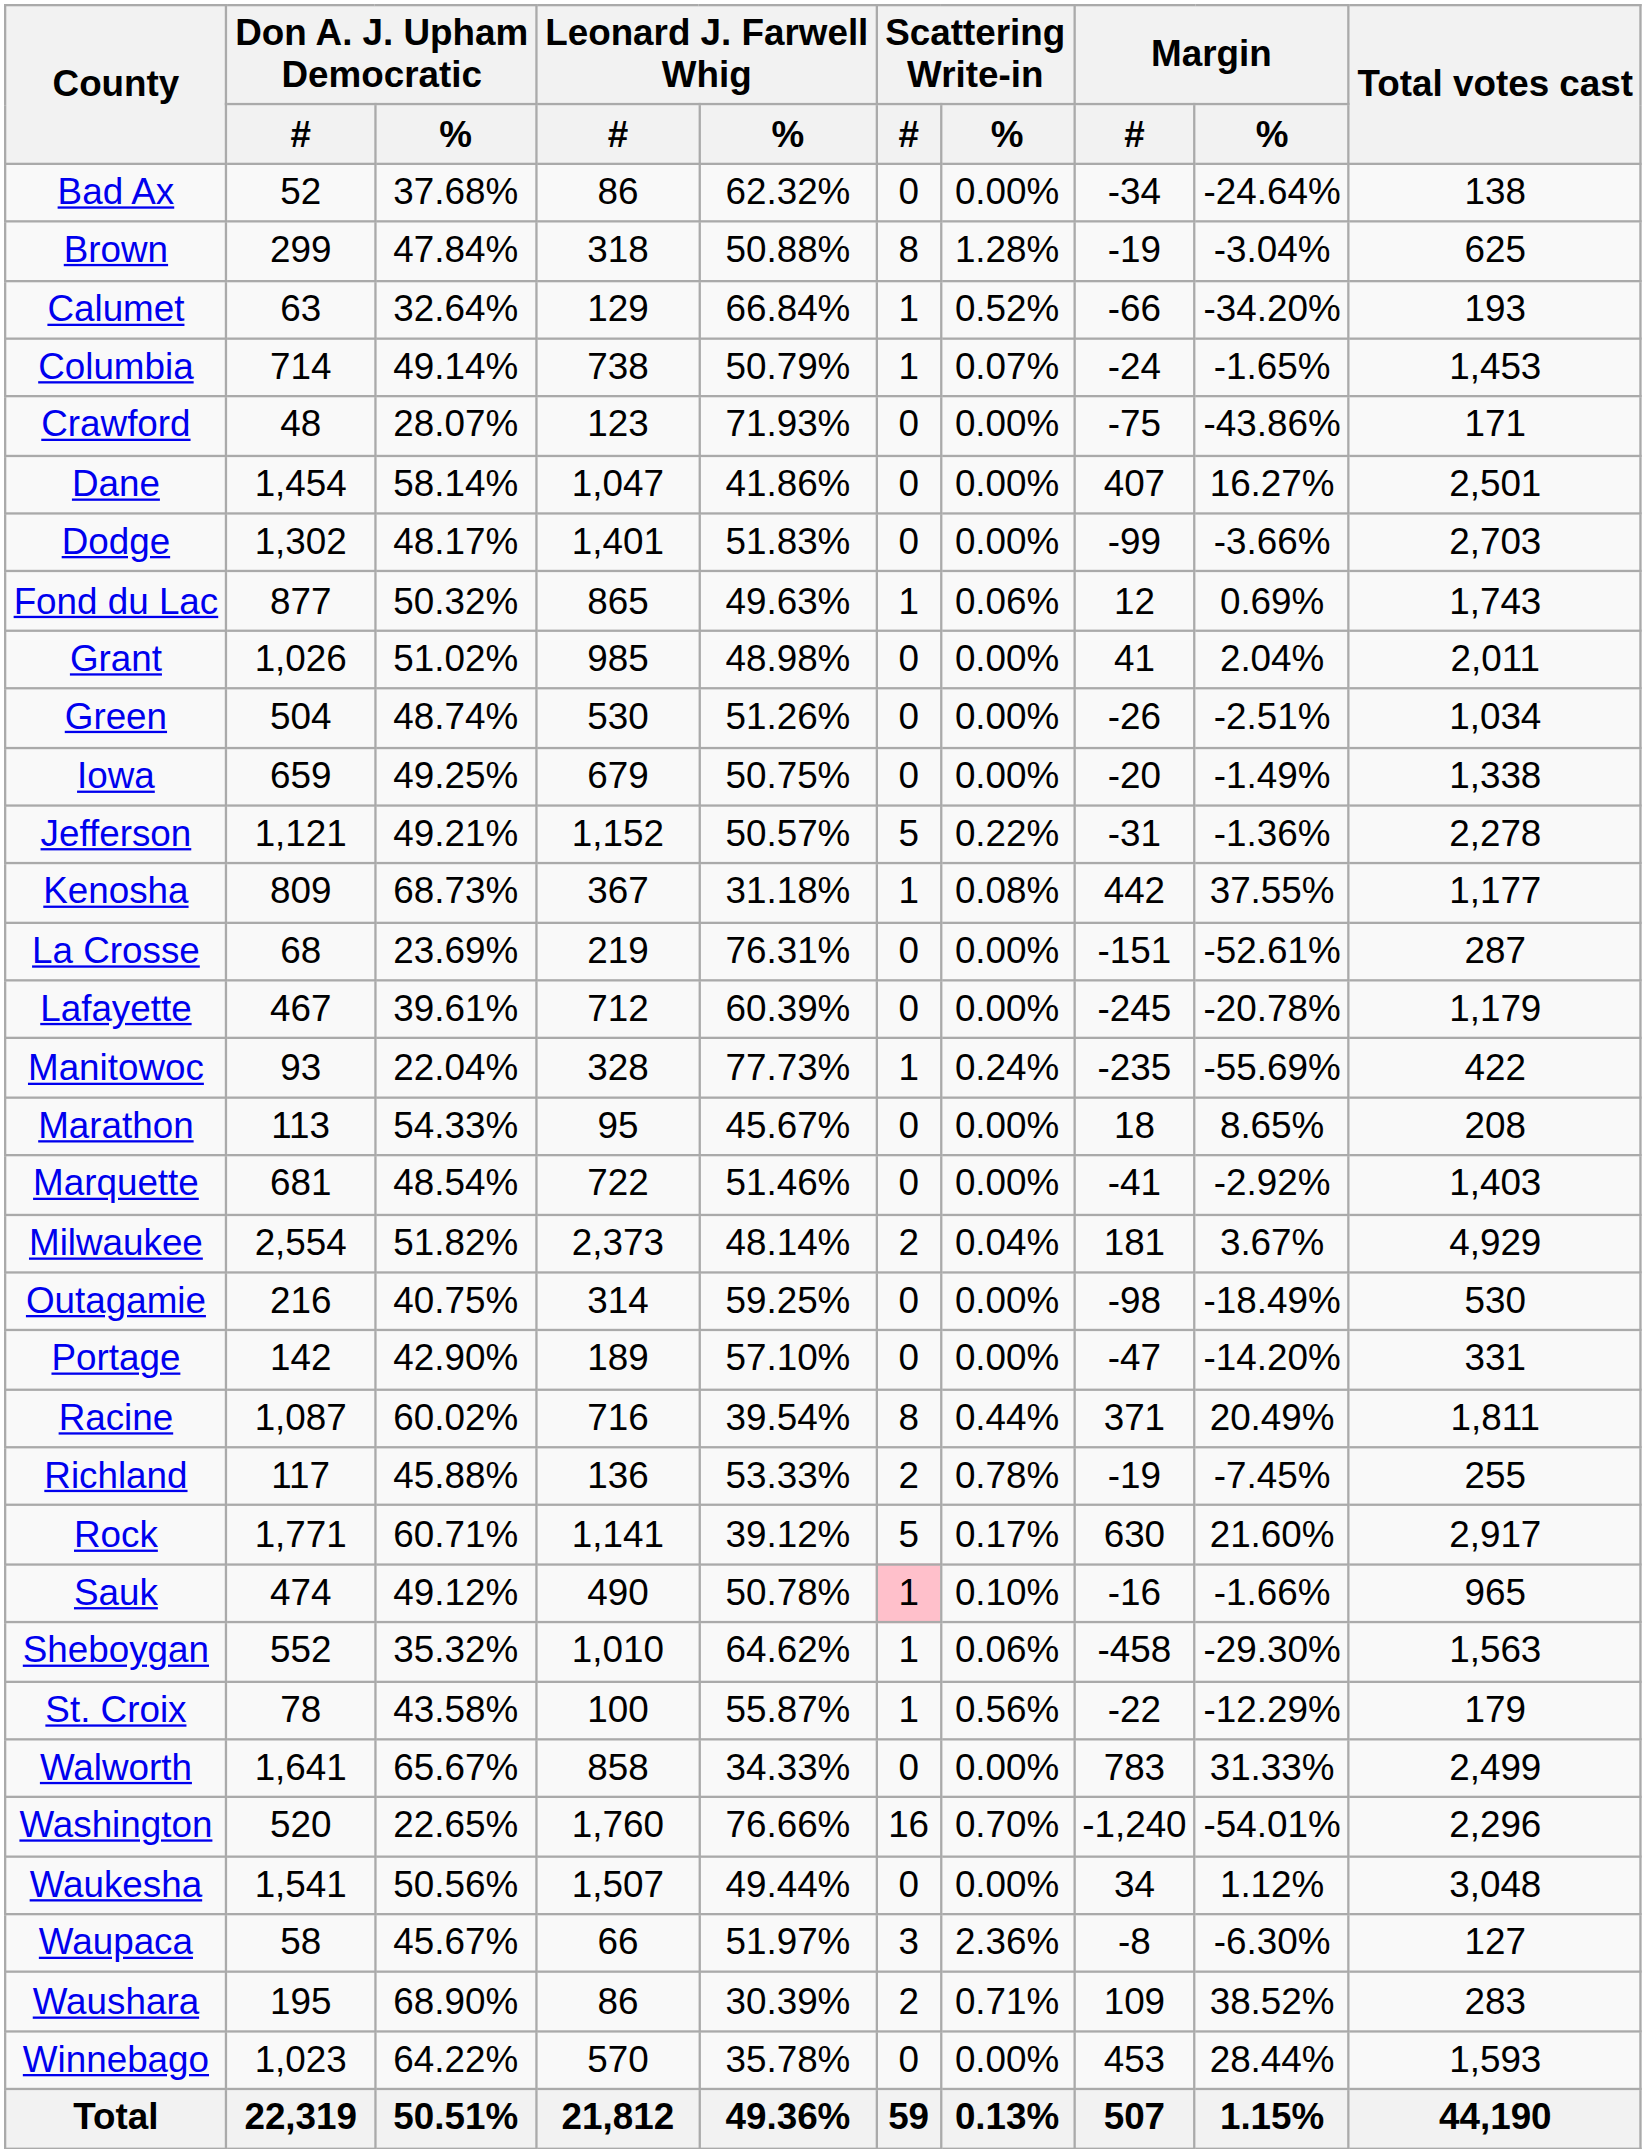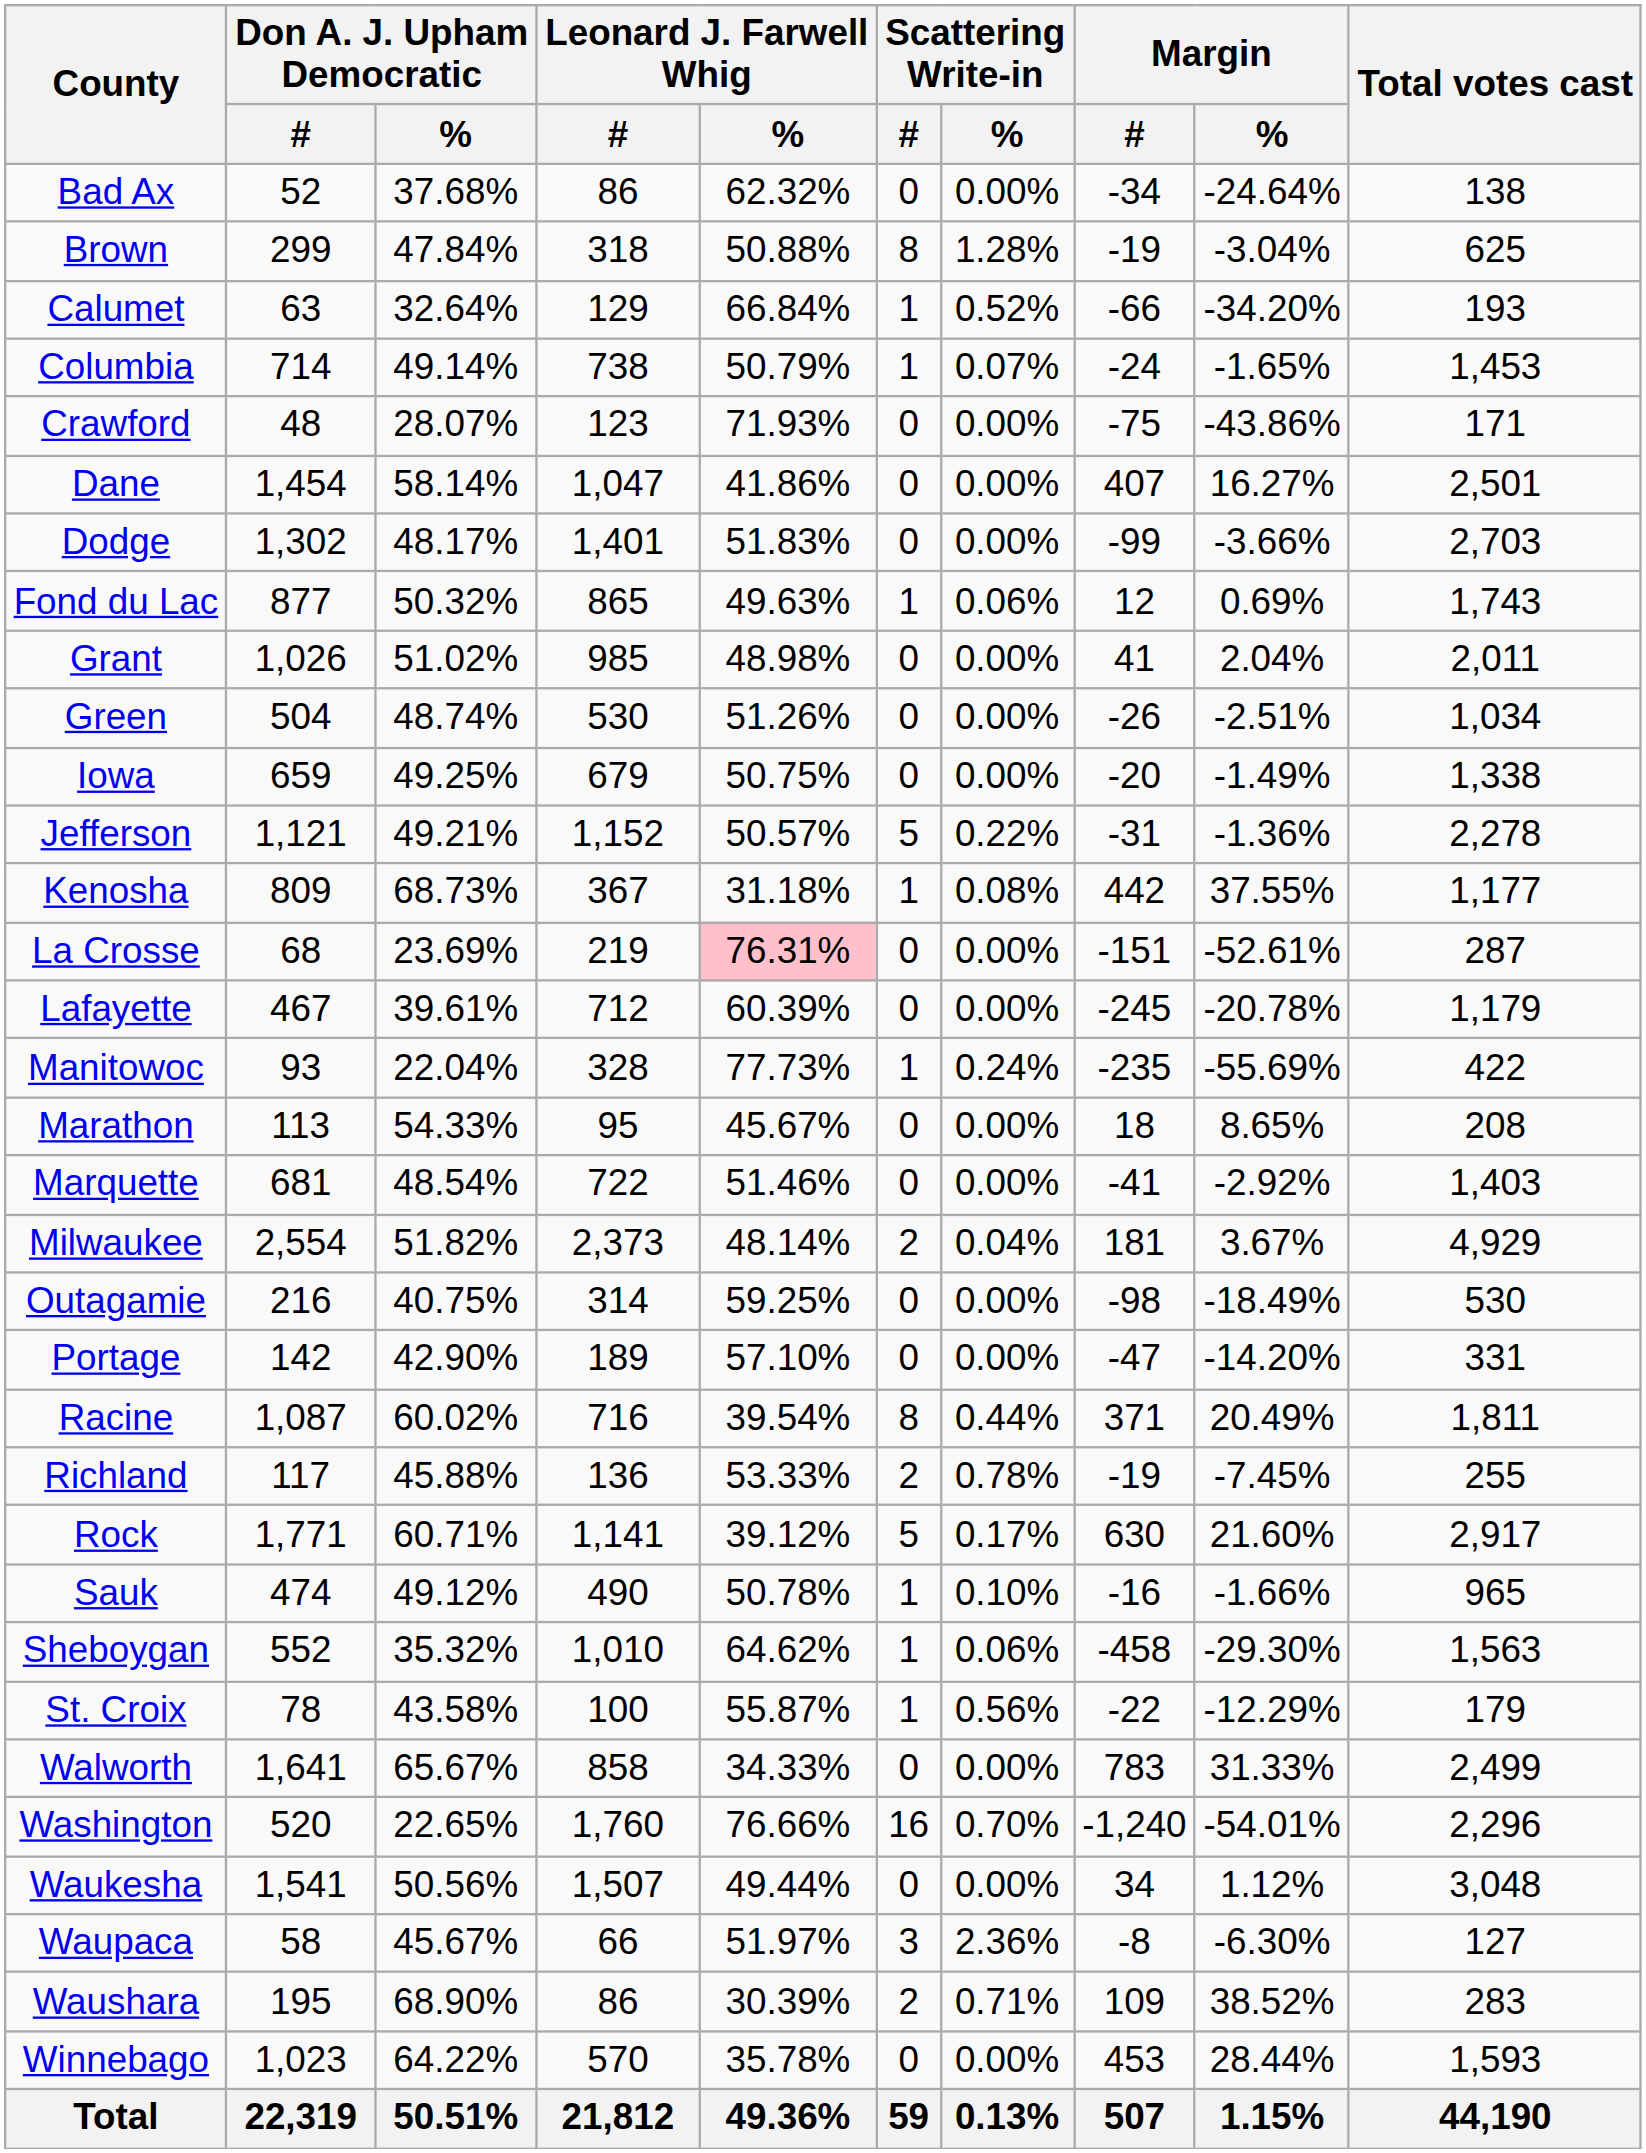(788, 950) no background -> (788, 950) pink background
(909, 1592) pink background -> (909, 1592) no background
